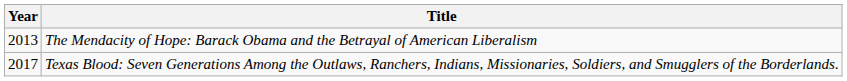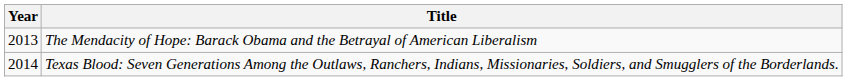(23, 64) 2017 -> (23, 64) 2014
